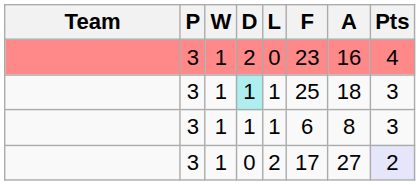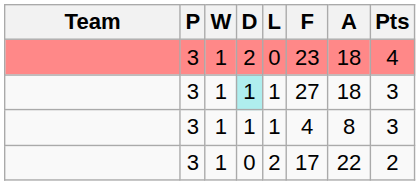(349, 57) 16 -> (349, 57) 18
(307, 92) 25 -> (307, 92) 27
(307, 127) 6 -> (307, 127) 4
(349, 162) 27 -> (349, 162) 22
(392, 162) lavender background -> (392, 162) no background
